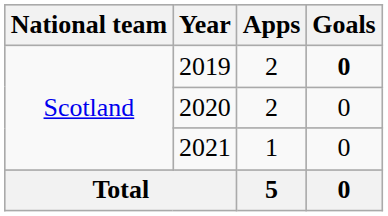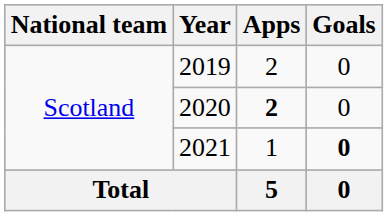(344, 66) bold -> (344, 66) normal
(272, 107) normal -> (272, 107) bold
(344, 148) normal -> (344, 148) bold
